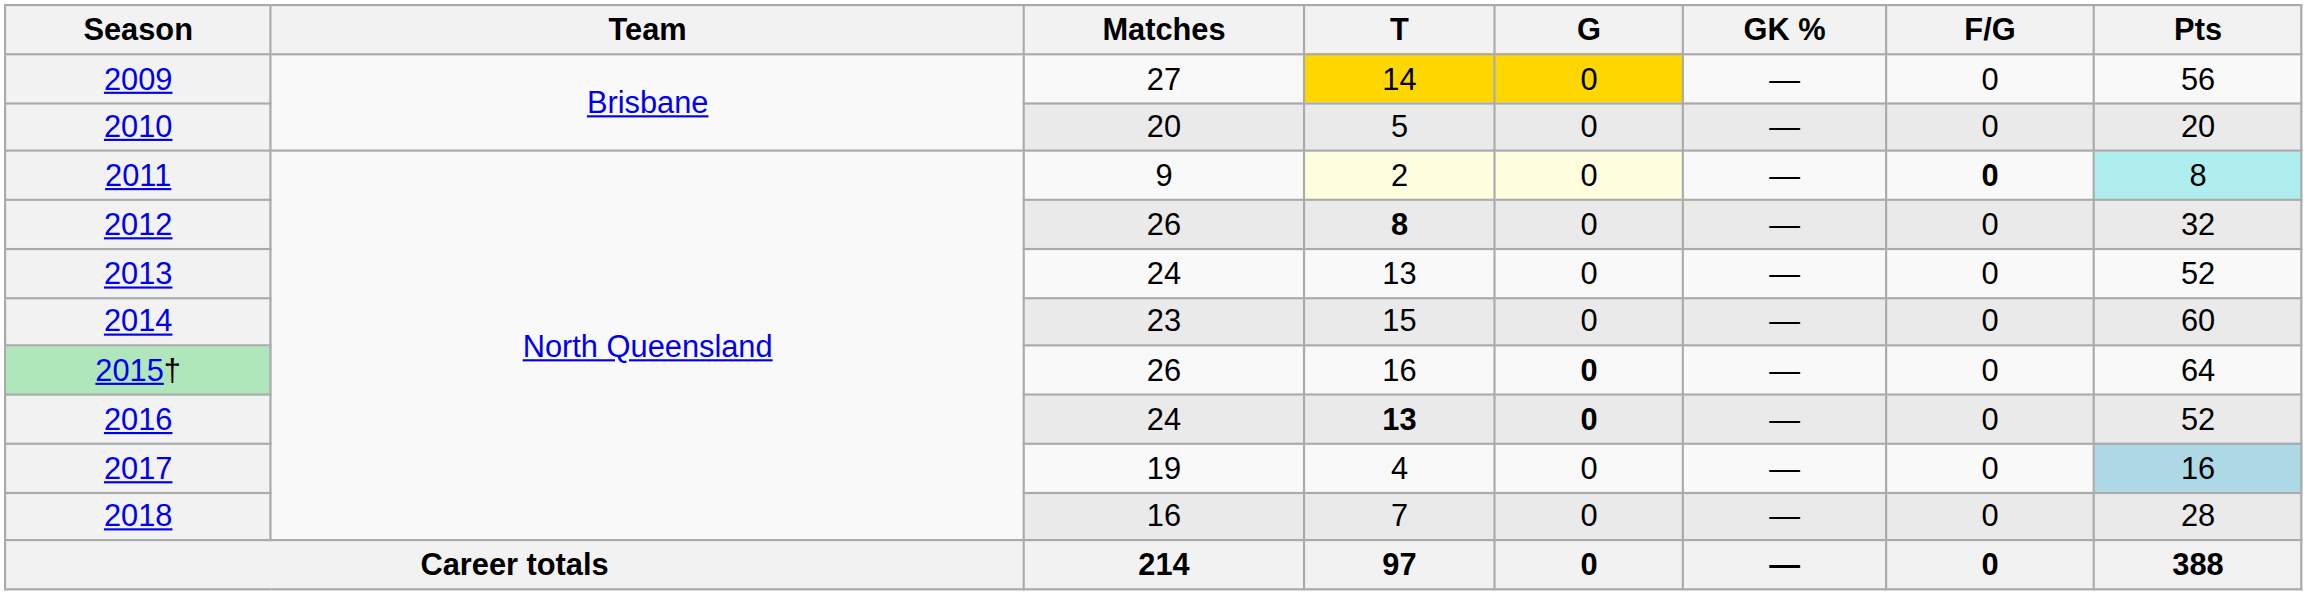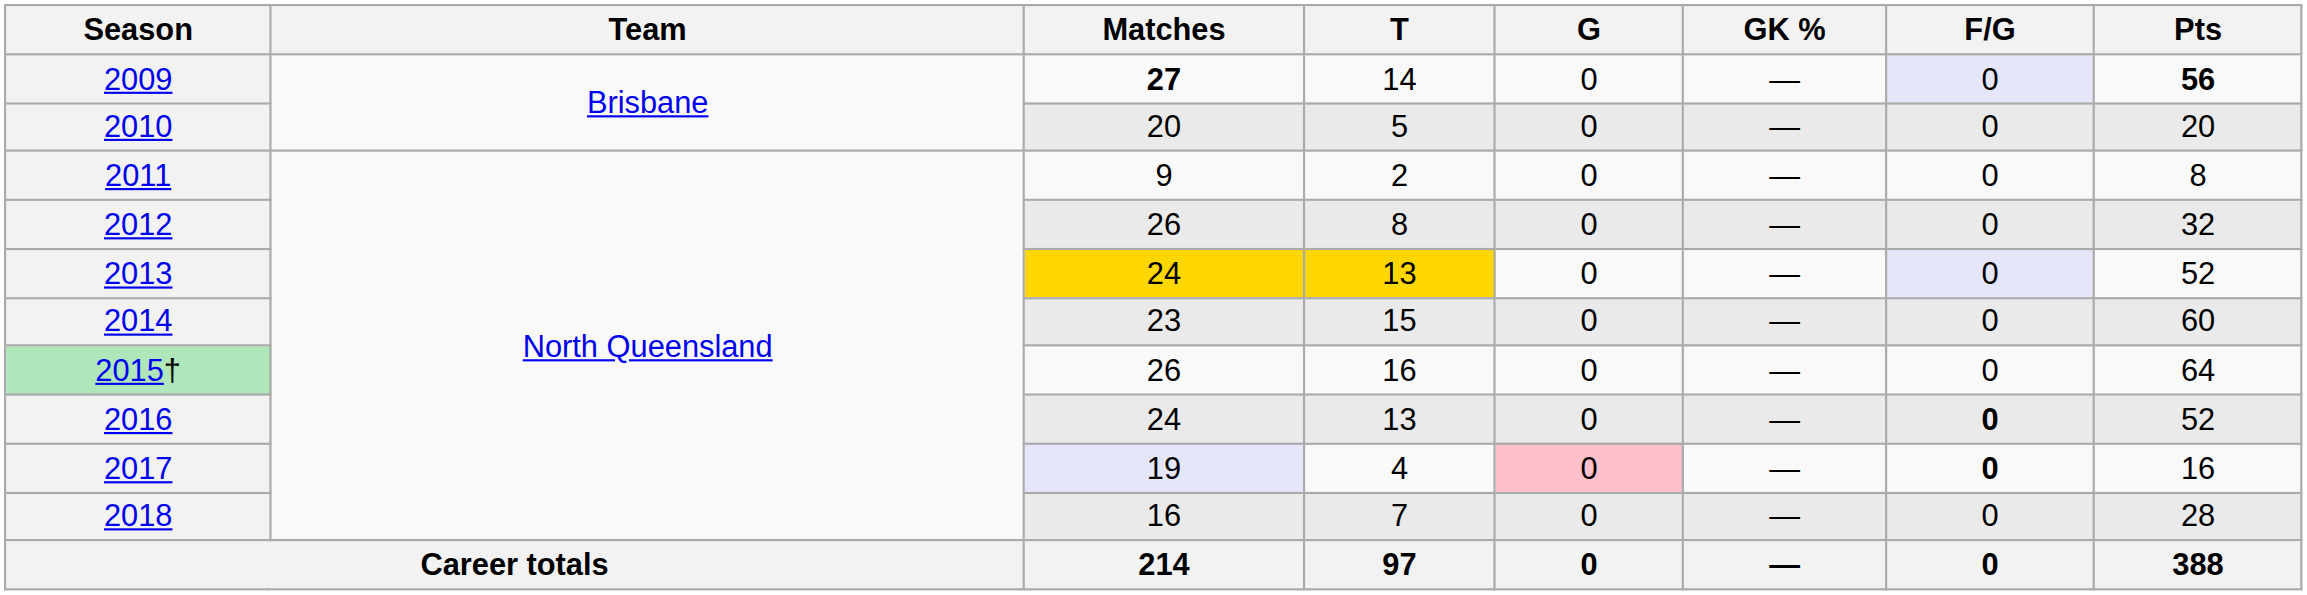(1164, 78) normal -> (1164, 78) bold
(1399, 78) gold background -> (1399, 78) no background
(1589, 78) gold background -> (1589, 78) no background
(1990, 78) no background -> (1990, 78) lavender background
(2198, 78) normal -> (2198, 78) bold
(1399, 176) lightyellow background -> (1399, 176) no background
(1589, 176) lightyellow background -> (1589, 176) no background
(1990, 176) bold -> (1990, 176) normal
(2198, 176) paleturquoise background -> (2198, 176) no background
(1399, 225) bold -> (1399, 225) normal
(1164, 273) no background -> (1164, 273) gold background
(1399, 273) no background -> (1399, 273) gold background
(1990, 273) no background -> (1990, 273) lavender background
(1589, 371) bold -> (1589, 371) normal
(1399, 419) bold -> (1399, 419) normal
(1589, 419) bold -> (1589, 419) normal
(1990, 419) normal -> (1990, 419) bold
(1164, 468) no background -> (1164, 468) lavender background
(1589, 468) no background -> (1589, 468) pink background
(1990, 468) normal -> (1990, 468) bold
(2198, 468) lightblue background -> (2198, 468) no background
